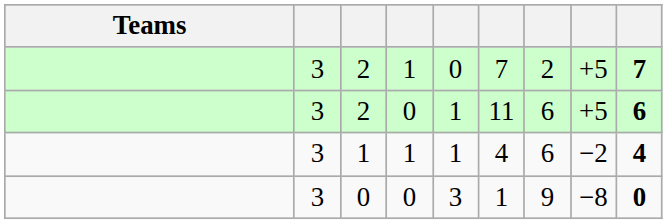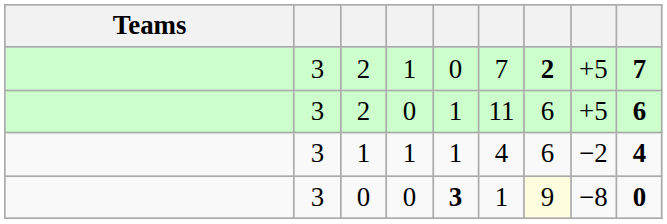(547, 68) normal -> (547, 68) bold
(455, 196) normal -> (455, 196) bold
(547, 196) no background -> (547, 196) lightyellow background
